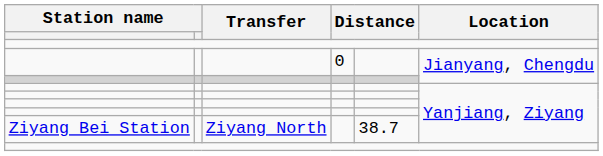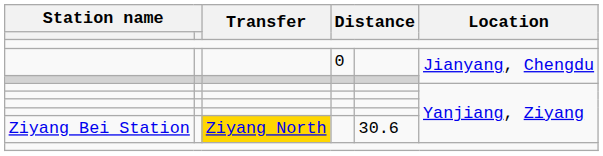(266, 129) no background -> (266, 129) gold background
(379, 129) 38.7 -> (379, 129) 30.6
